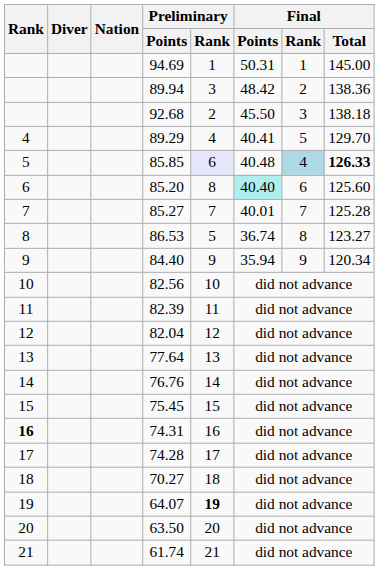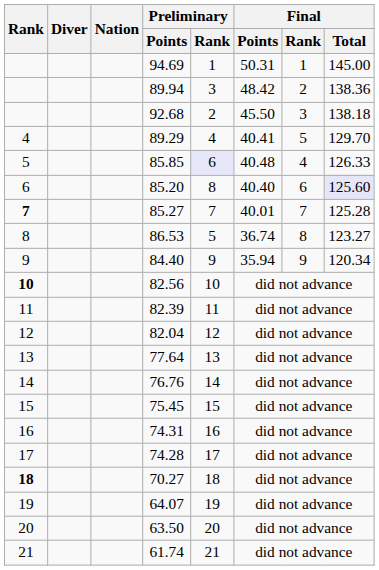(303, 162) lightblue background -> (303, 162) no background
(349, 162) bold -> (349, 162) normal
(258, 187) paleturquoise background -> (258, 187) no background
(349, 187) no background -> (349, 187) lavender background
(26, 211) normal -> (26, 211) bold
(26, 284) normal -> (26, 284) bold
(26, 430) bold -> (26, 430) normal
(26, 479) normal -> (26, 479) bold
(212, 503) bold -> (212, 503) normal
